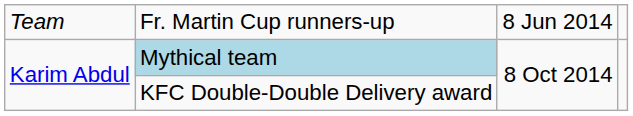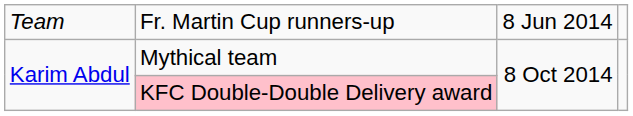(209, 57) lightblue background -> (209, 57) no background
(316, 92) no background -> (316, 92) pink background
